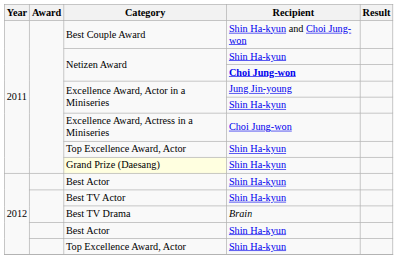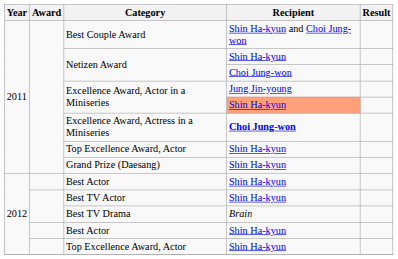(262, 72) bold -> (260, 72) normal
(258, 105) no background -> (258, 105) lightsalmon background
(260, 127) normal -> (262, 127) bold
(113, 165) lightyellow background -> (113, 165) no background
